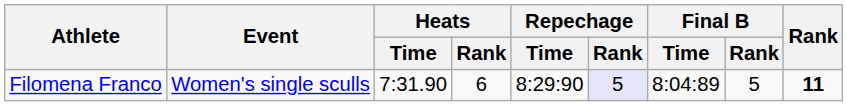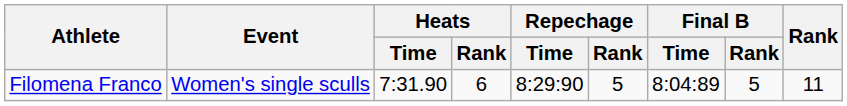(618, 85) lavender background -> (618, 85) no background
(813, 85) bold -> (813, 85) normal
